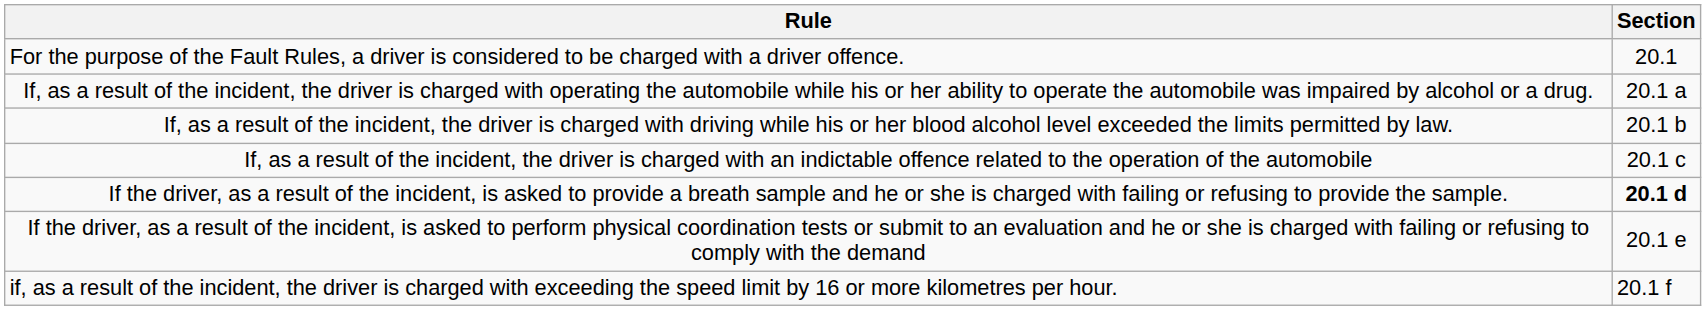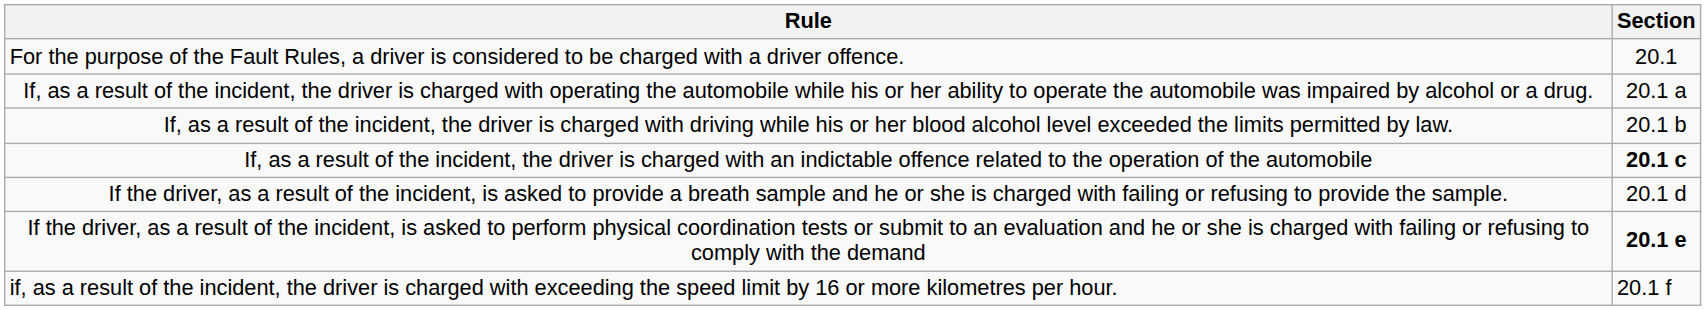(1656, 159) normal -> (1656, 159) bold
(1656, 194) bold -> (1656, 194) normal
(1656, 241) normal -> (1656, 241) bold
